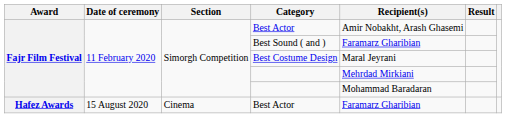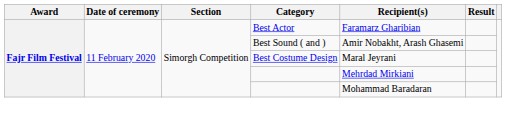(403, 27) Amir Nobakht, Arash Ghasemi -> (381, 27) Faramarz Gharibian
(381, 43) Faramarz Gharibian -> (403, 43) Amir Nobakht, Arash Ghasemi
- row: (44, 105)
